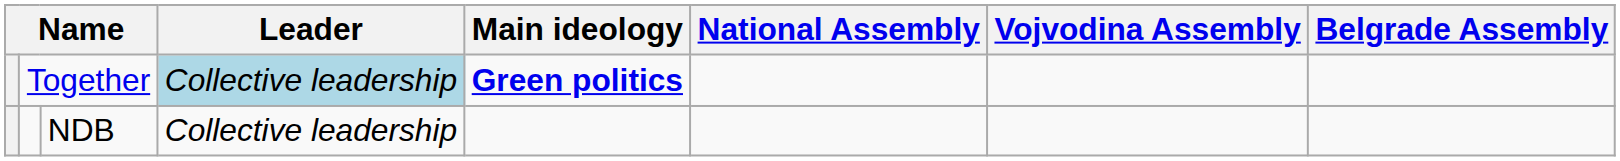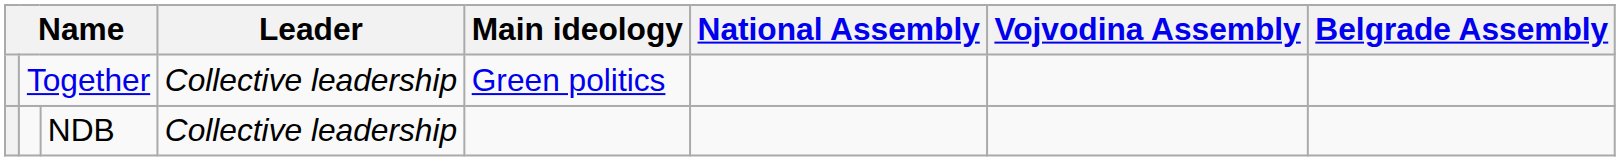(311, 79) lightblue background -> (311, 79) no background
(577, 79) bold -> (569, 79) normal
